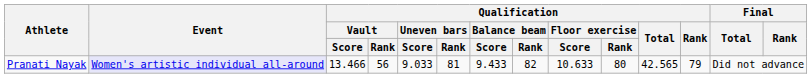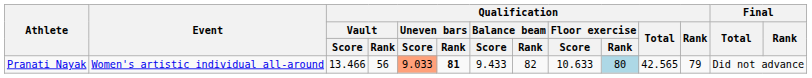(208, 64) lavender background -> (208, 64) no background
(417, 64) no background -> (417, 64) lightsalmon background
(453, 64) normal -> (453, 64) bold
(620, 64) no background -> (620, 64) lightblue background
